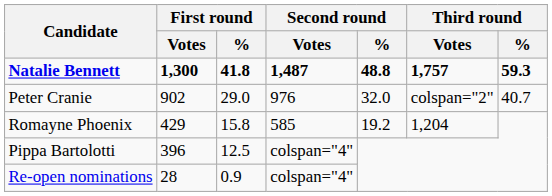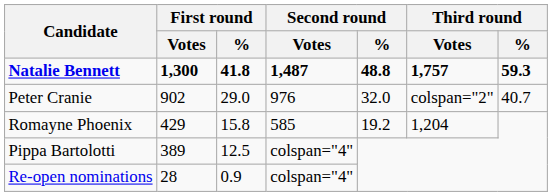(173, 151) 396 -> (173, 151) 389
